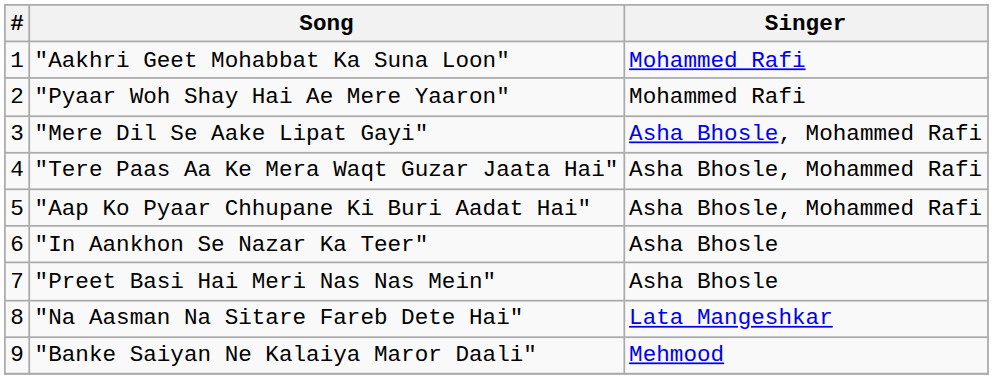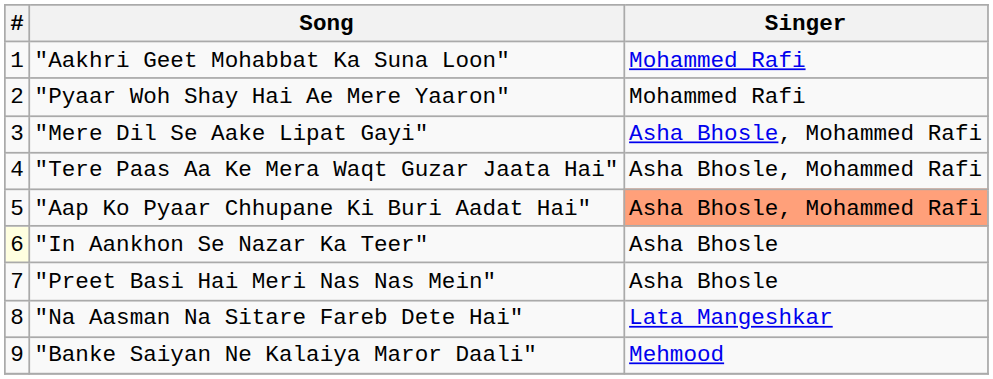(806, 208) no background -> (806, 208) lightsalmon background
(17, 245) no background -> (17, 245) lightyellow background
